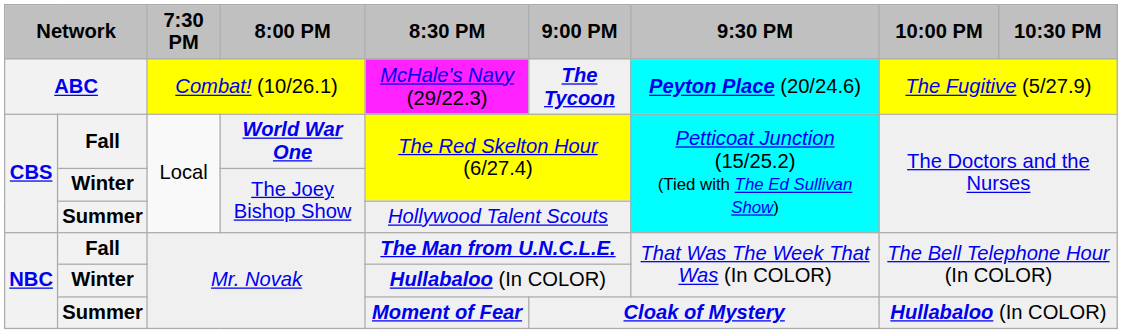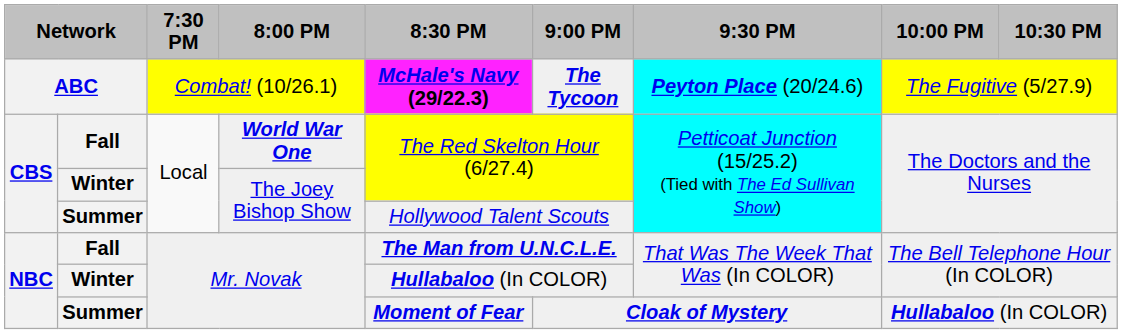(447, 86) normal -> (448, 86) bold
